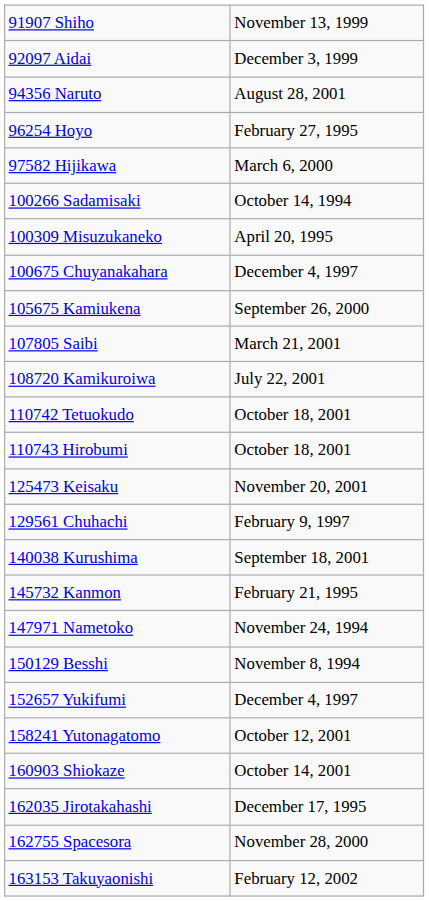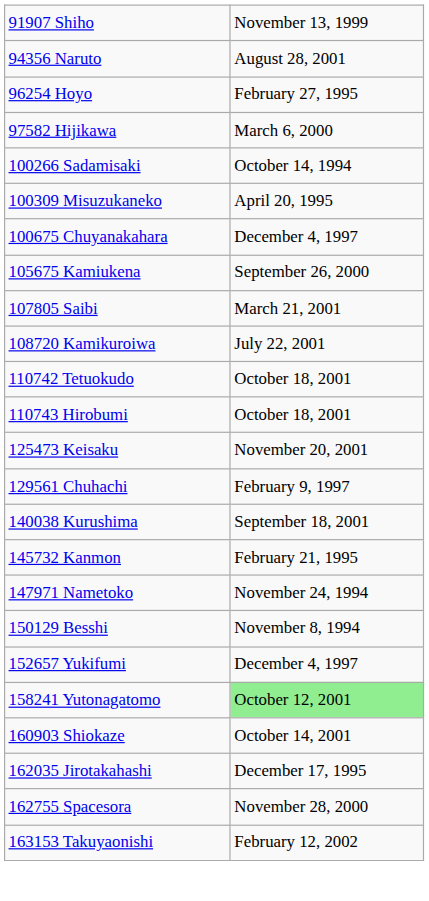- row: (50, 58)
(293, 735) no background -> (293, 699) lightgreen background
